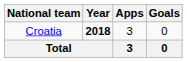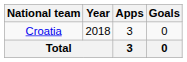(98, 31) bold -> (98, 31) normal
